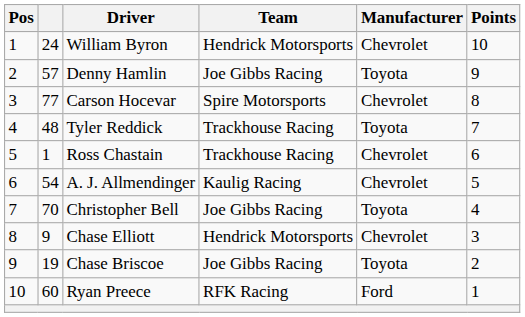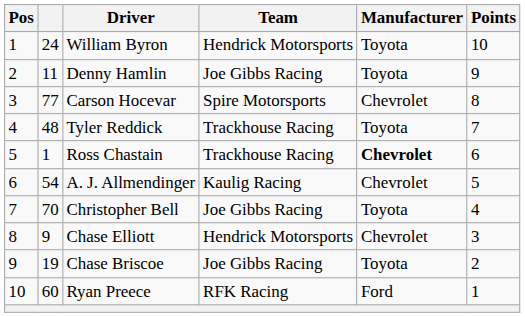(394, 45) Chevrolet -> (384, 45) Toyota
(50, 72) 57 -> (50, 72) 11
(394, 154) normal -> (396, 154) bold
